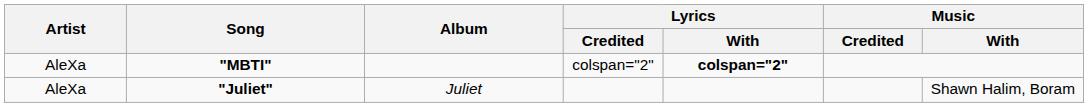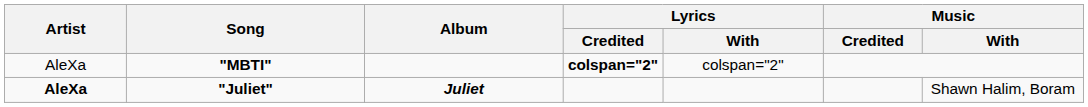(613, 65) normal -> (613, 65) bold
(743, 65) bold -> (743, 65) normal
(66, 89) normal -> (66, 89) bold
(464, 89) normal -> (464, 89) bold
